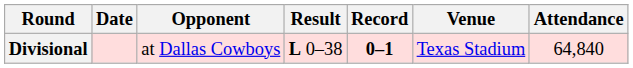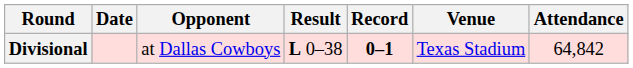(579, 48) 64,840 -> (579, 48) 64,842
